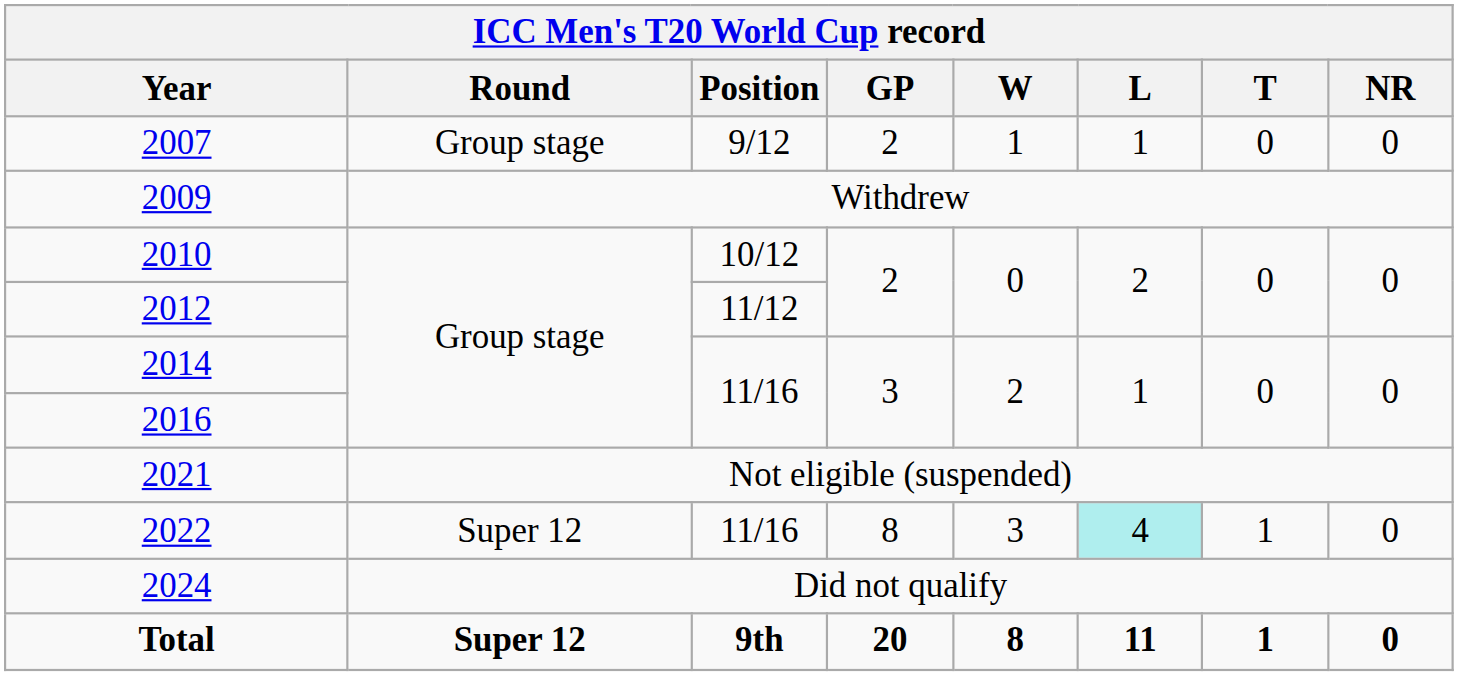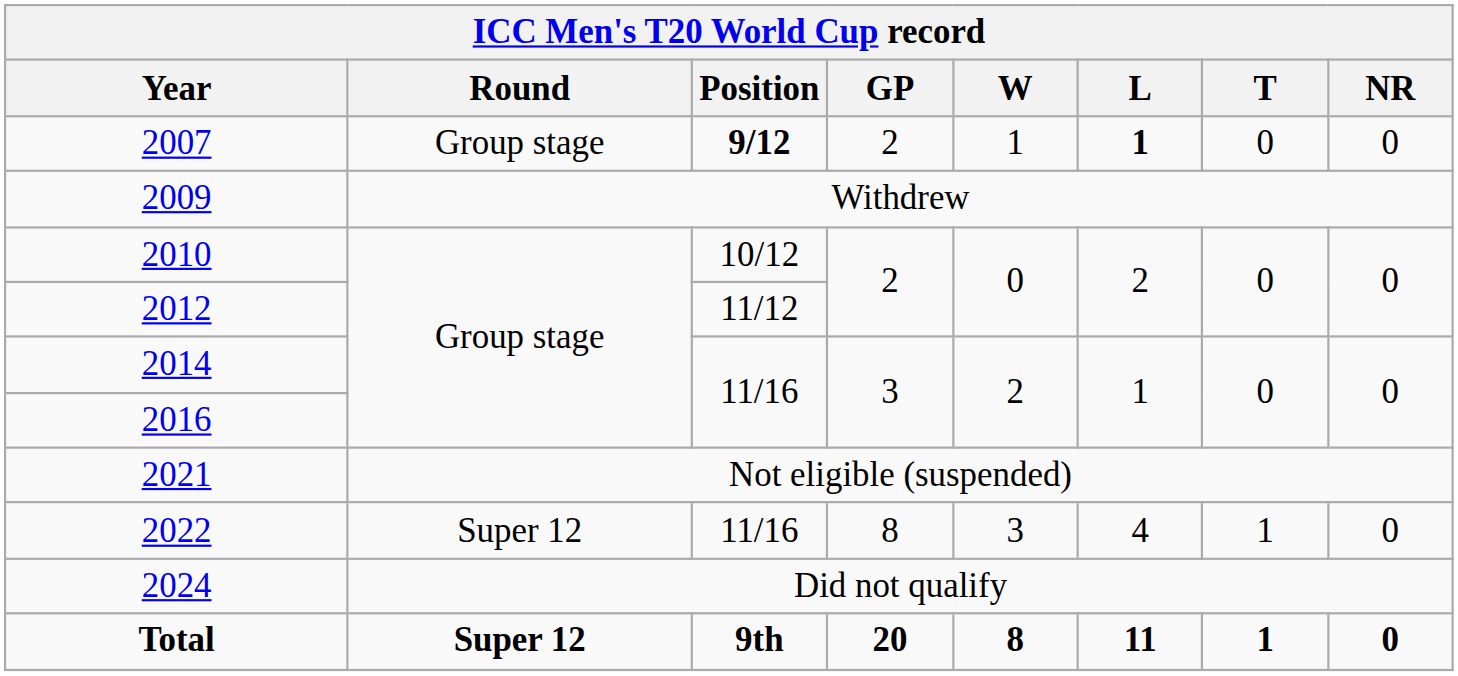(759, 142) normal -> (759, 142) bold
(1140, 142) normal -> (1140, 142) bold
(1140, 530) paleturquoise background -> (1140, 530) no background
